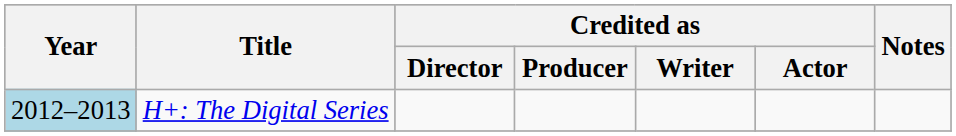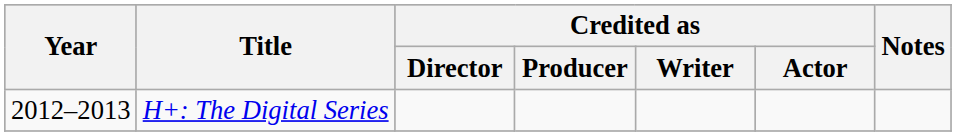(71, 109) lightblue background -> (71, 109) no background
